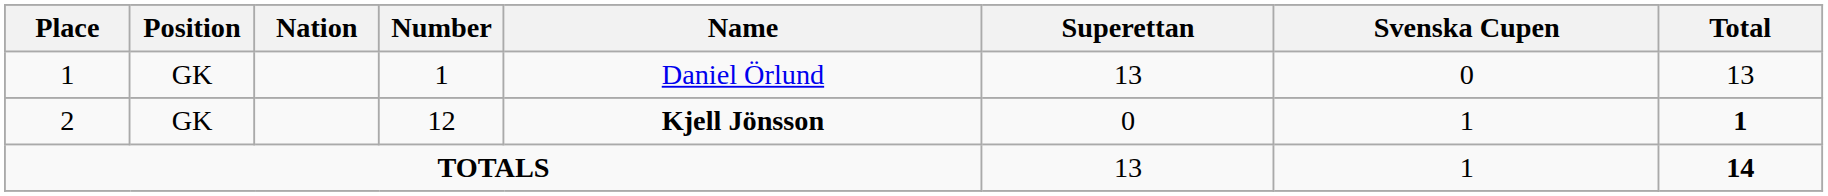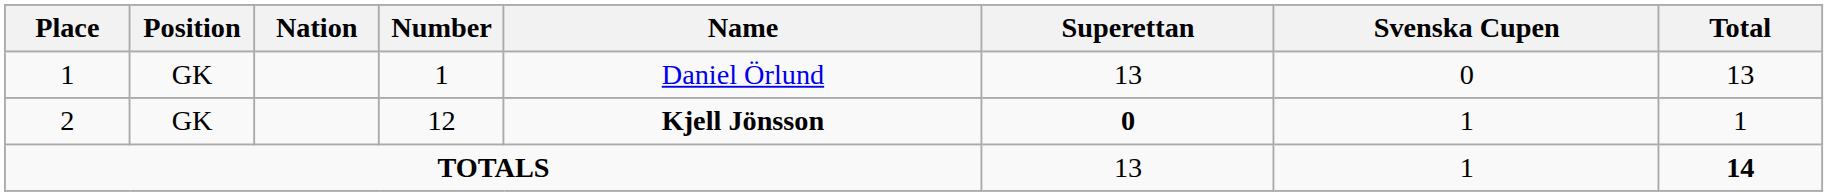(1128, 121) normal -> (1128, 121) bold
(1740, 121) bold -> (1740, 121) normal
